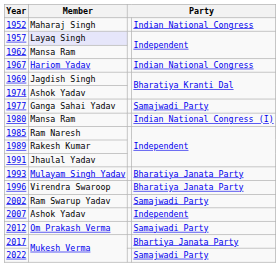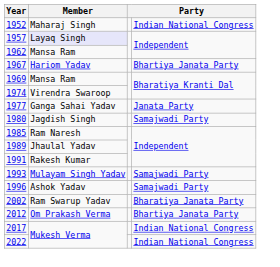(194, 65) Indian National Congress -> (186, 65) Bhartiya Janata Party
(63, 79) Jagdish Singh -> (53, 79) Mansa Ram
(58, 92) Ashok Yadav -> (70, 92) Virendra Swaroop
(171, 106) Samajwadi Party -> (163, 106) Janata Party
(53, 120) Mansa Ram -> (63, 120) Jagdish Singh
(204, 120) Indian National Congress (I) -> (171, 120) Samajwadi Party
(60, 147) Rakesh Kumar -> (63, 147) Jhaulal Yadav
(63, 160) Jhaulal Yadav -> (60, 160) Rakesh Kumar
(188, 174) Bharatiya Janata Party -> (171, 174) Samajwadi Party
(70, 187) Virendra Swaroop -> (58, 187) Ashok Yadav
(188, 187) Bharatiya Janata Party -> (171, 187) Samajwadi Party
(171, 201) Samajwadi Party -> (188, 201) Bharatiya Janata Party
- row: (16, 214)
(171, 228) Samajwadi Party -> (186, 214) Bhartiya Janata Party
(186, 242) Bhartiya Janata Party -> (194, 228) Indian National Congress
(171, 255) Samajwadi Party -> (194, 242) Indian National Congress
